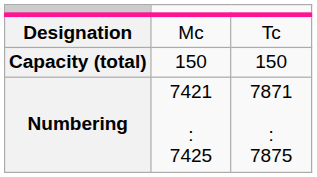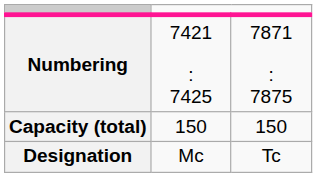rows swapped: (78, 31) <-> (78, 124)
